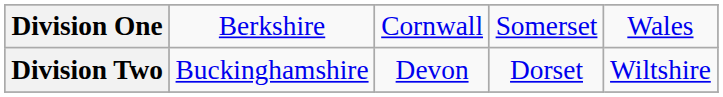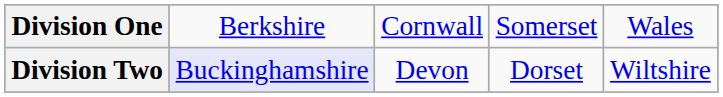(272, 69) no background -> (272, 69) lavender background
